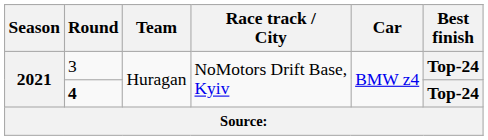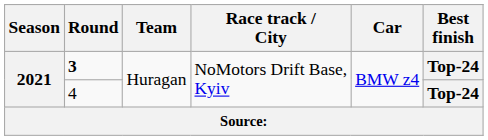(72, 65) normal -> (72, 65) bold
(72, 93) bold -> (72, 93) normal
